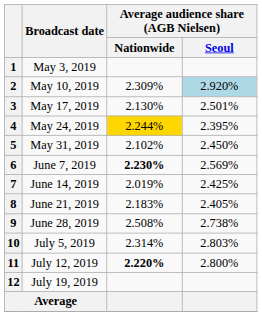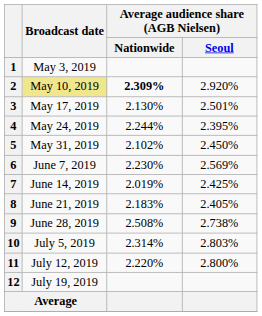(65, 86) no background -> (65, 86) khaki background
(144, 86) normal -> (144, 86) bold
(219, 86) lightblue background -> (219, 86) no background
(144, 125) gold background -> (144, 125) no background
(144, 164) bold -> (144, 164) normal
(144, 262) bold -> (144, 262) normal
